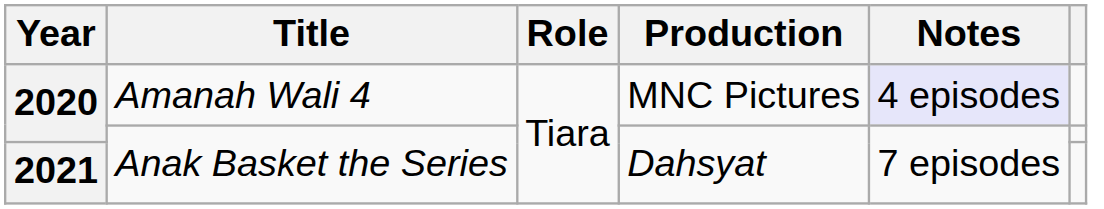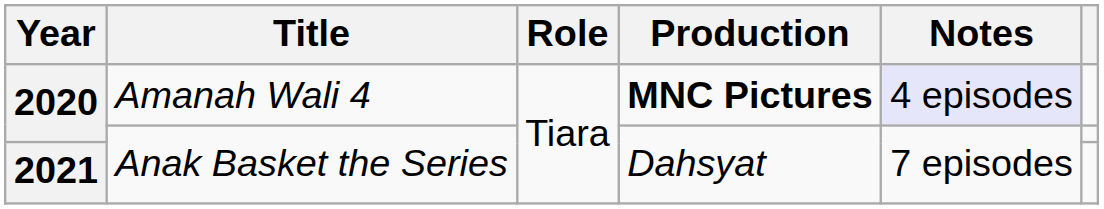(744, 94) normal -> (750, 94) bold
